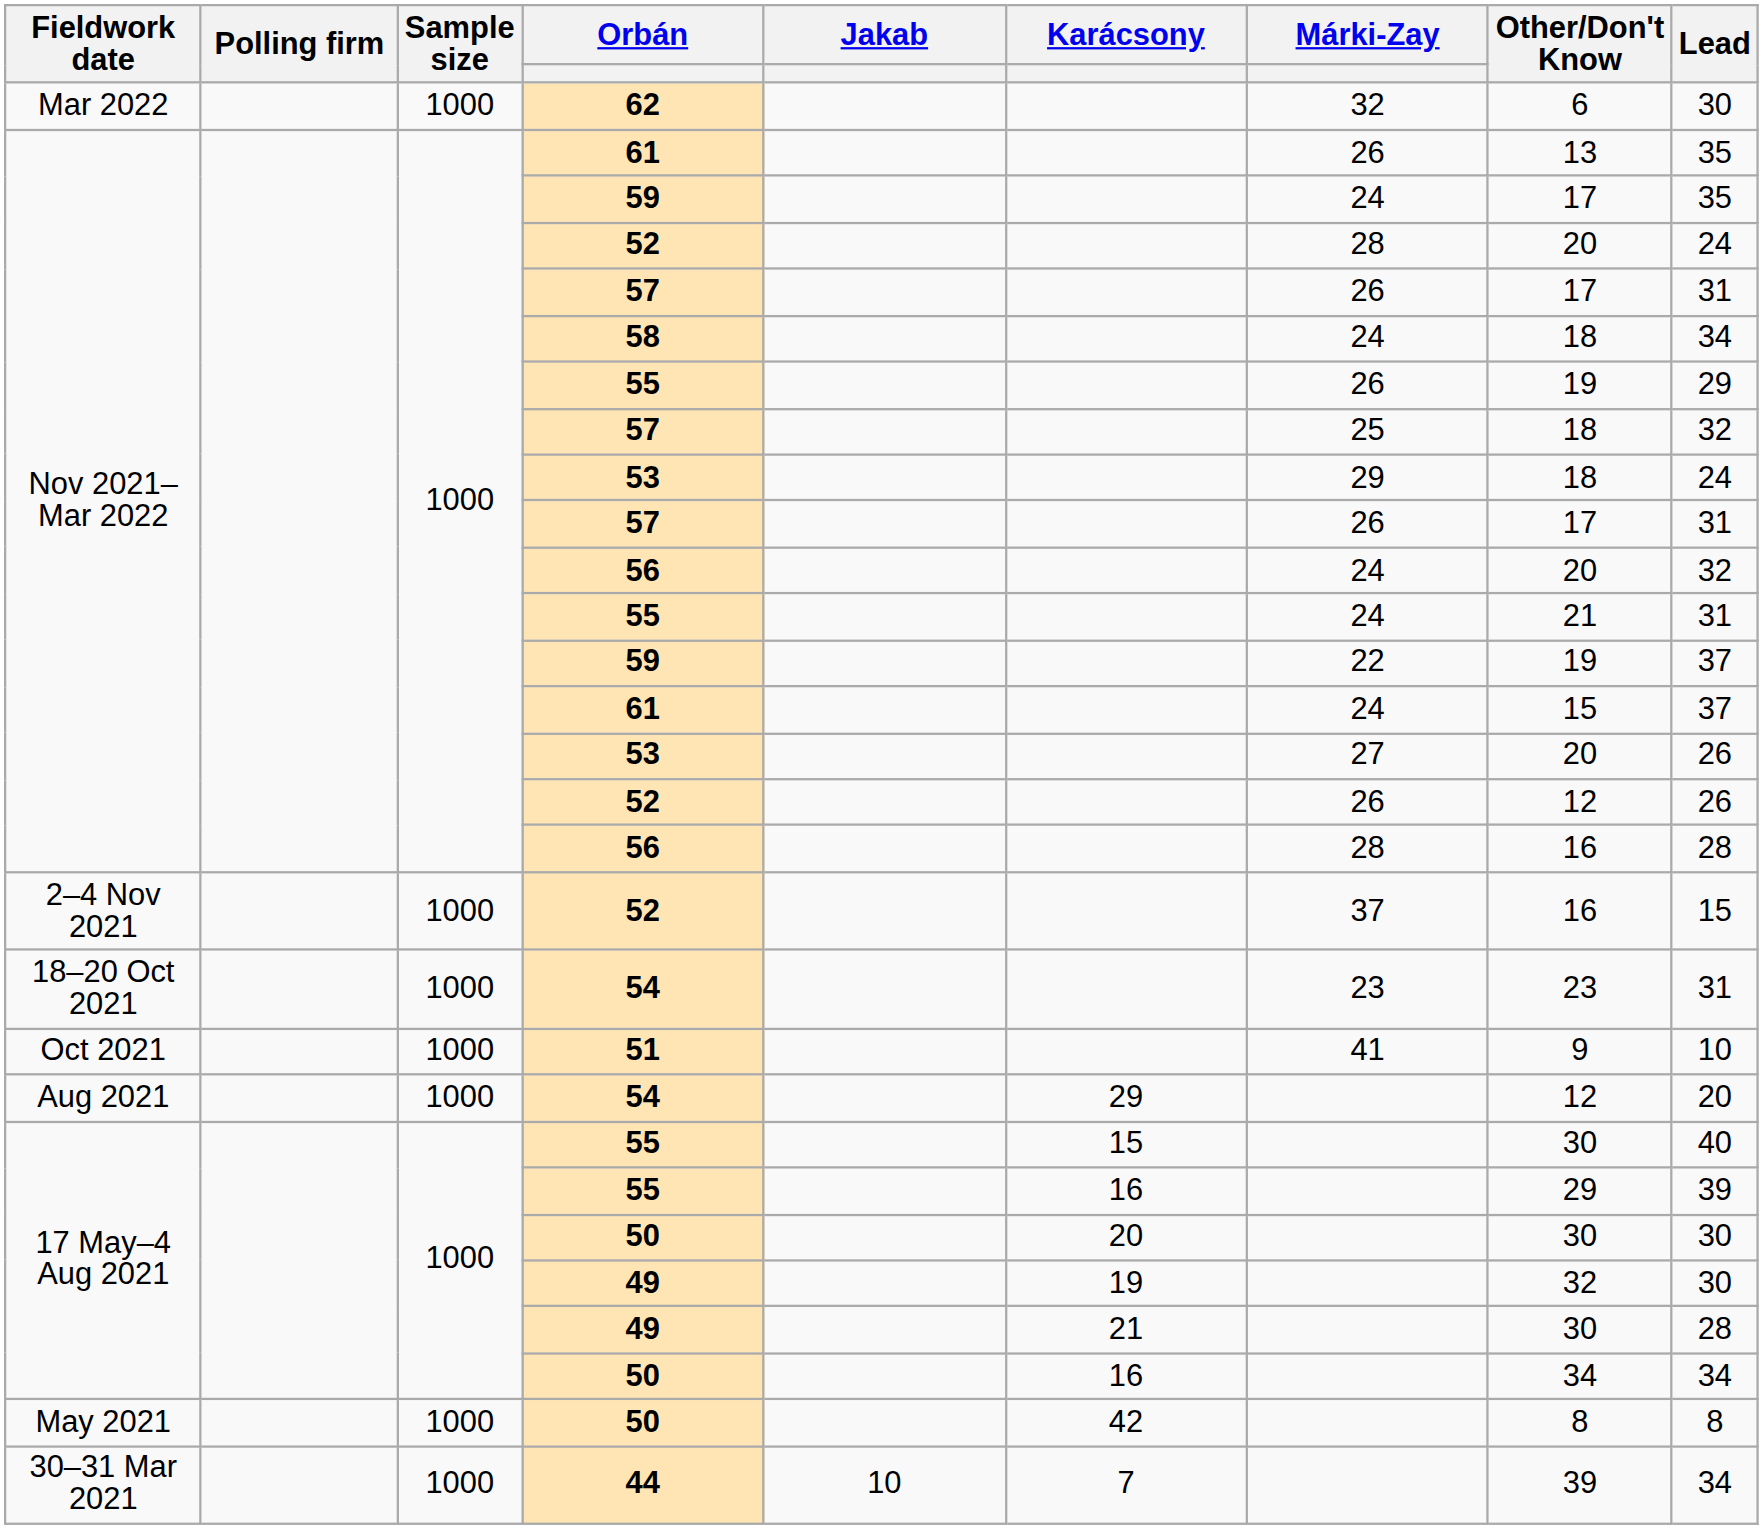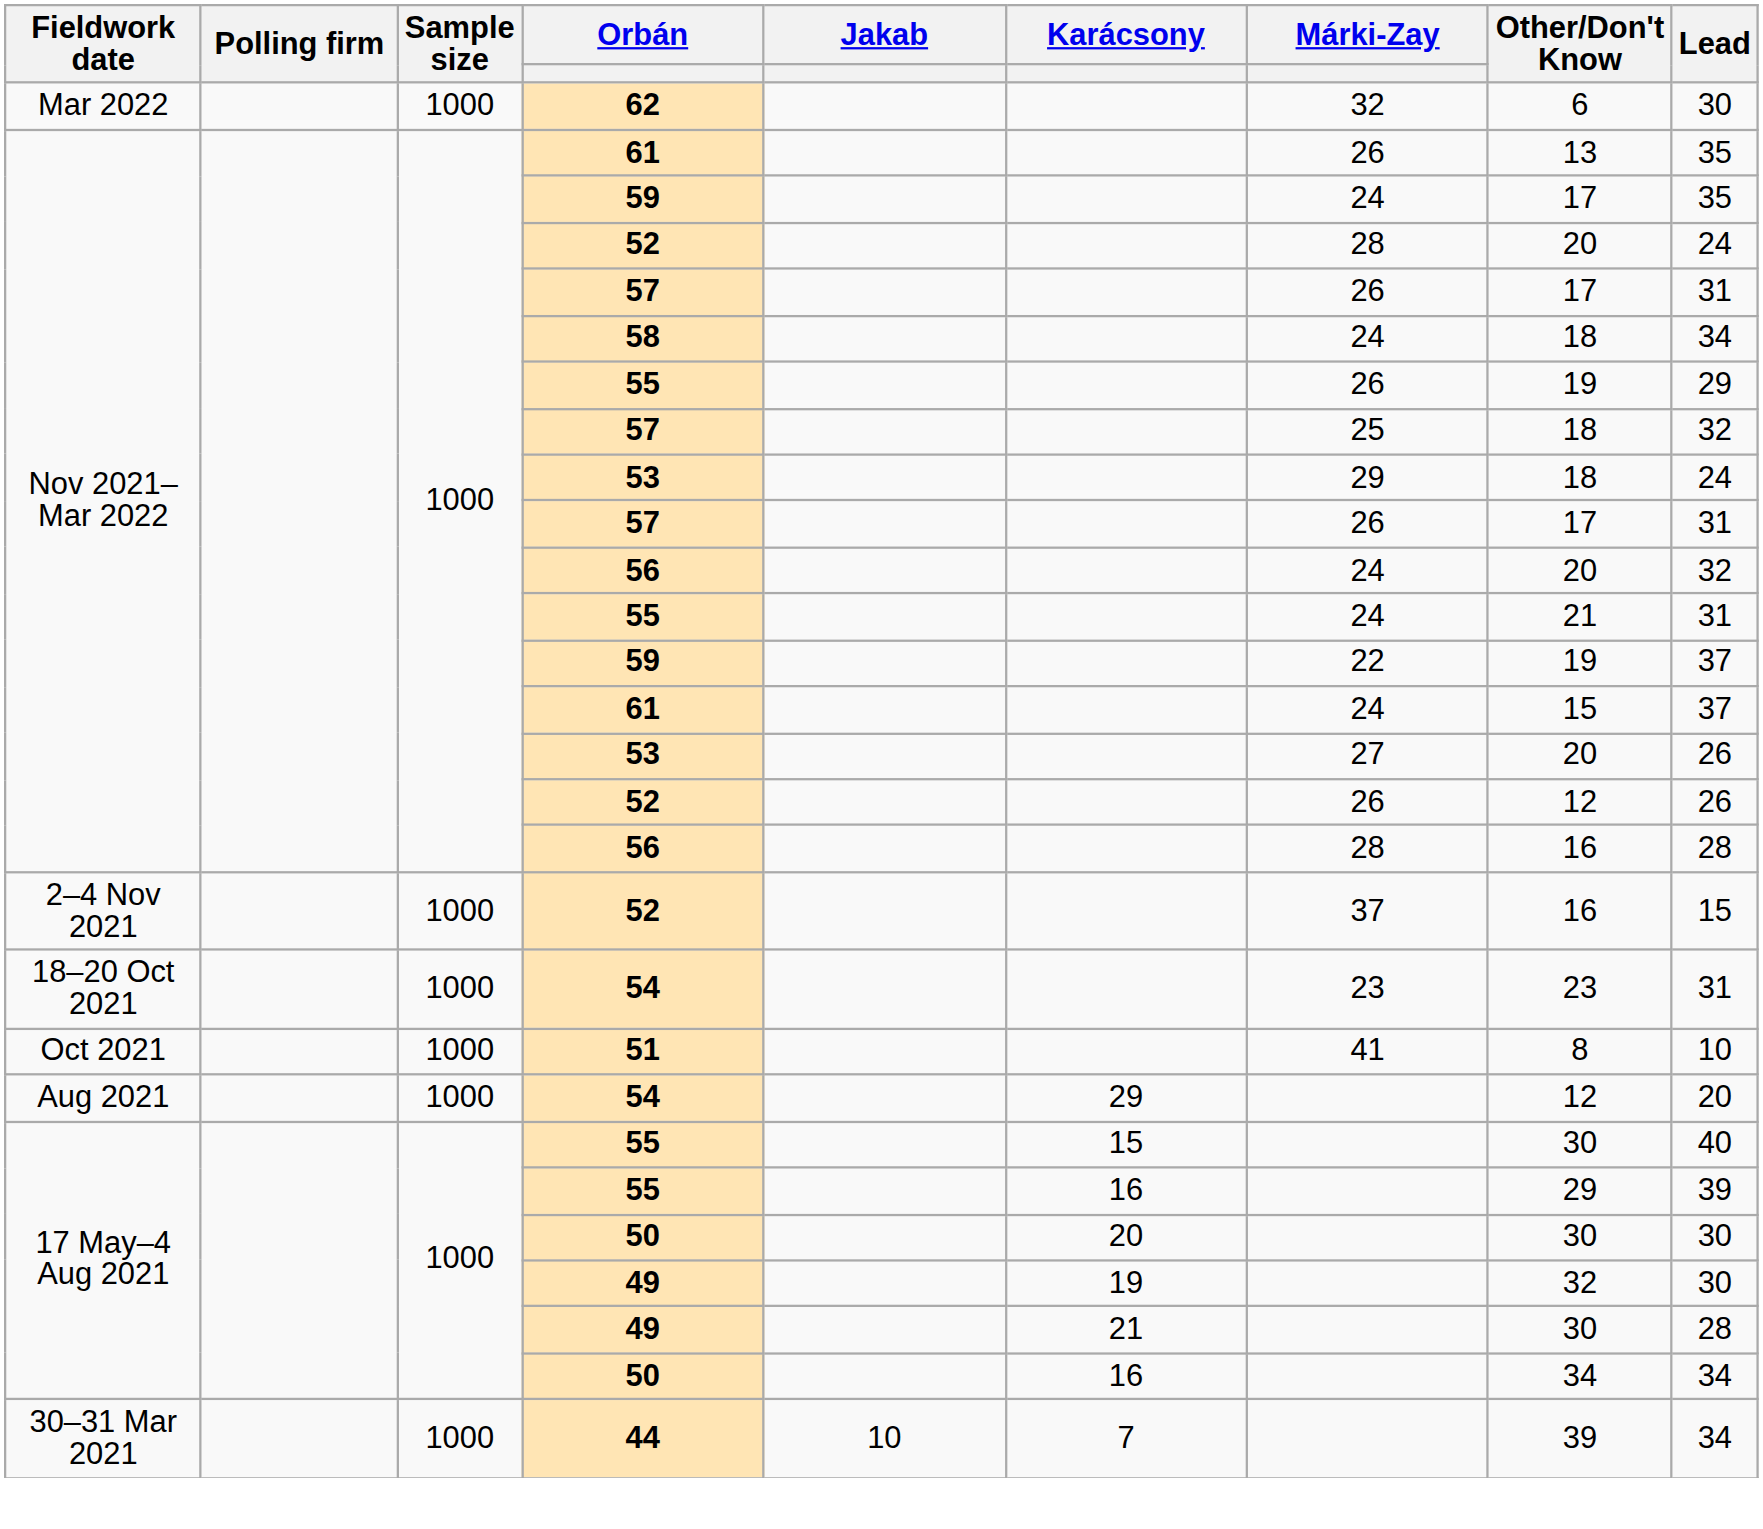(1580, 1050) 9 -> (1580, 1050) 8
- row: (103, 1421)
